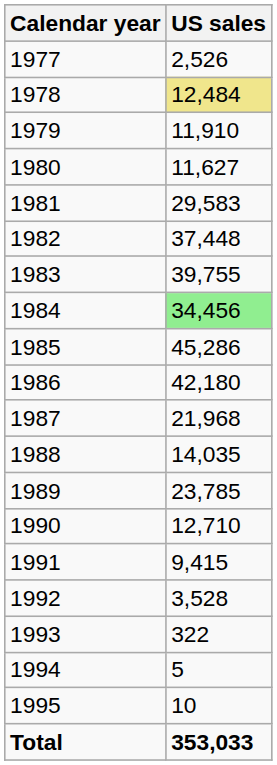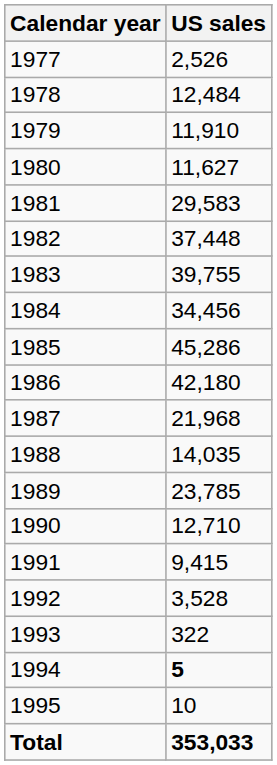(206, 95) khaki background -> (206, 95) no background
(206, 311) lightgreen background -> (206, 311) no background
(178, 670) normal -> (178, 670) bold
